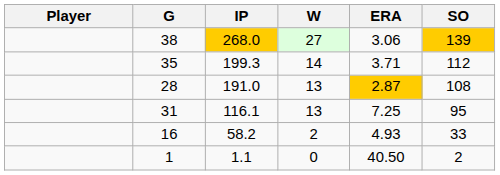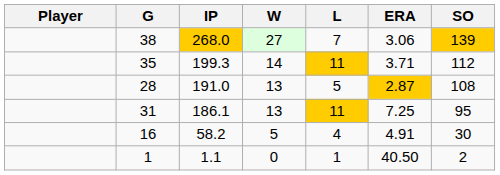+ column: (337, 16)
(241, 110) 116.1 -> (211, 110) 186.1
(314, 134) 2 -> (274, 134) 5
(386, 134) 4.93 -> (400, 134) 4.91
(458, 134) 33 -> (463, 134) 30
